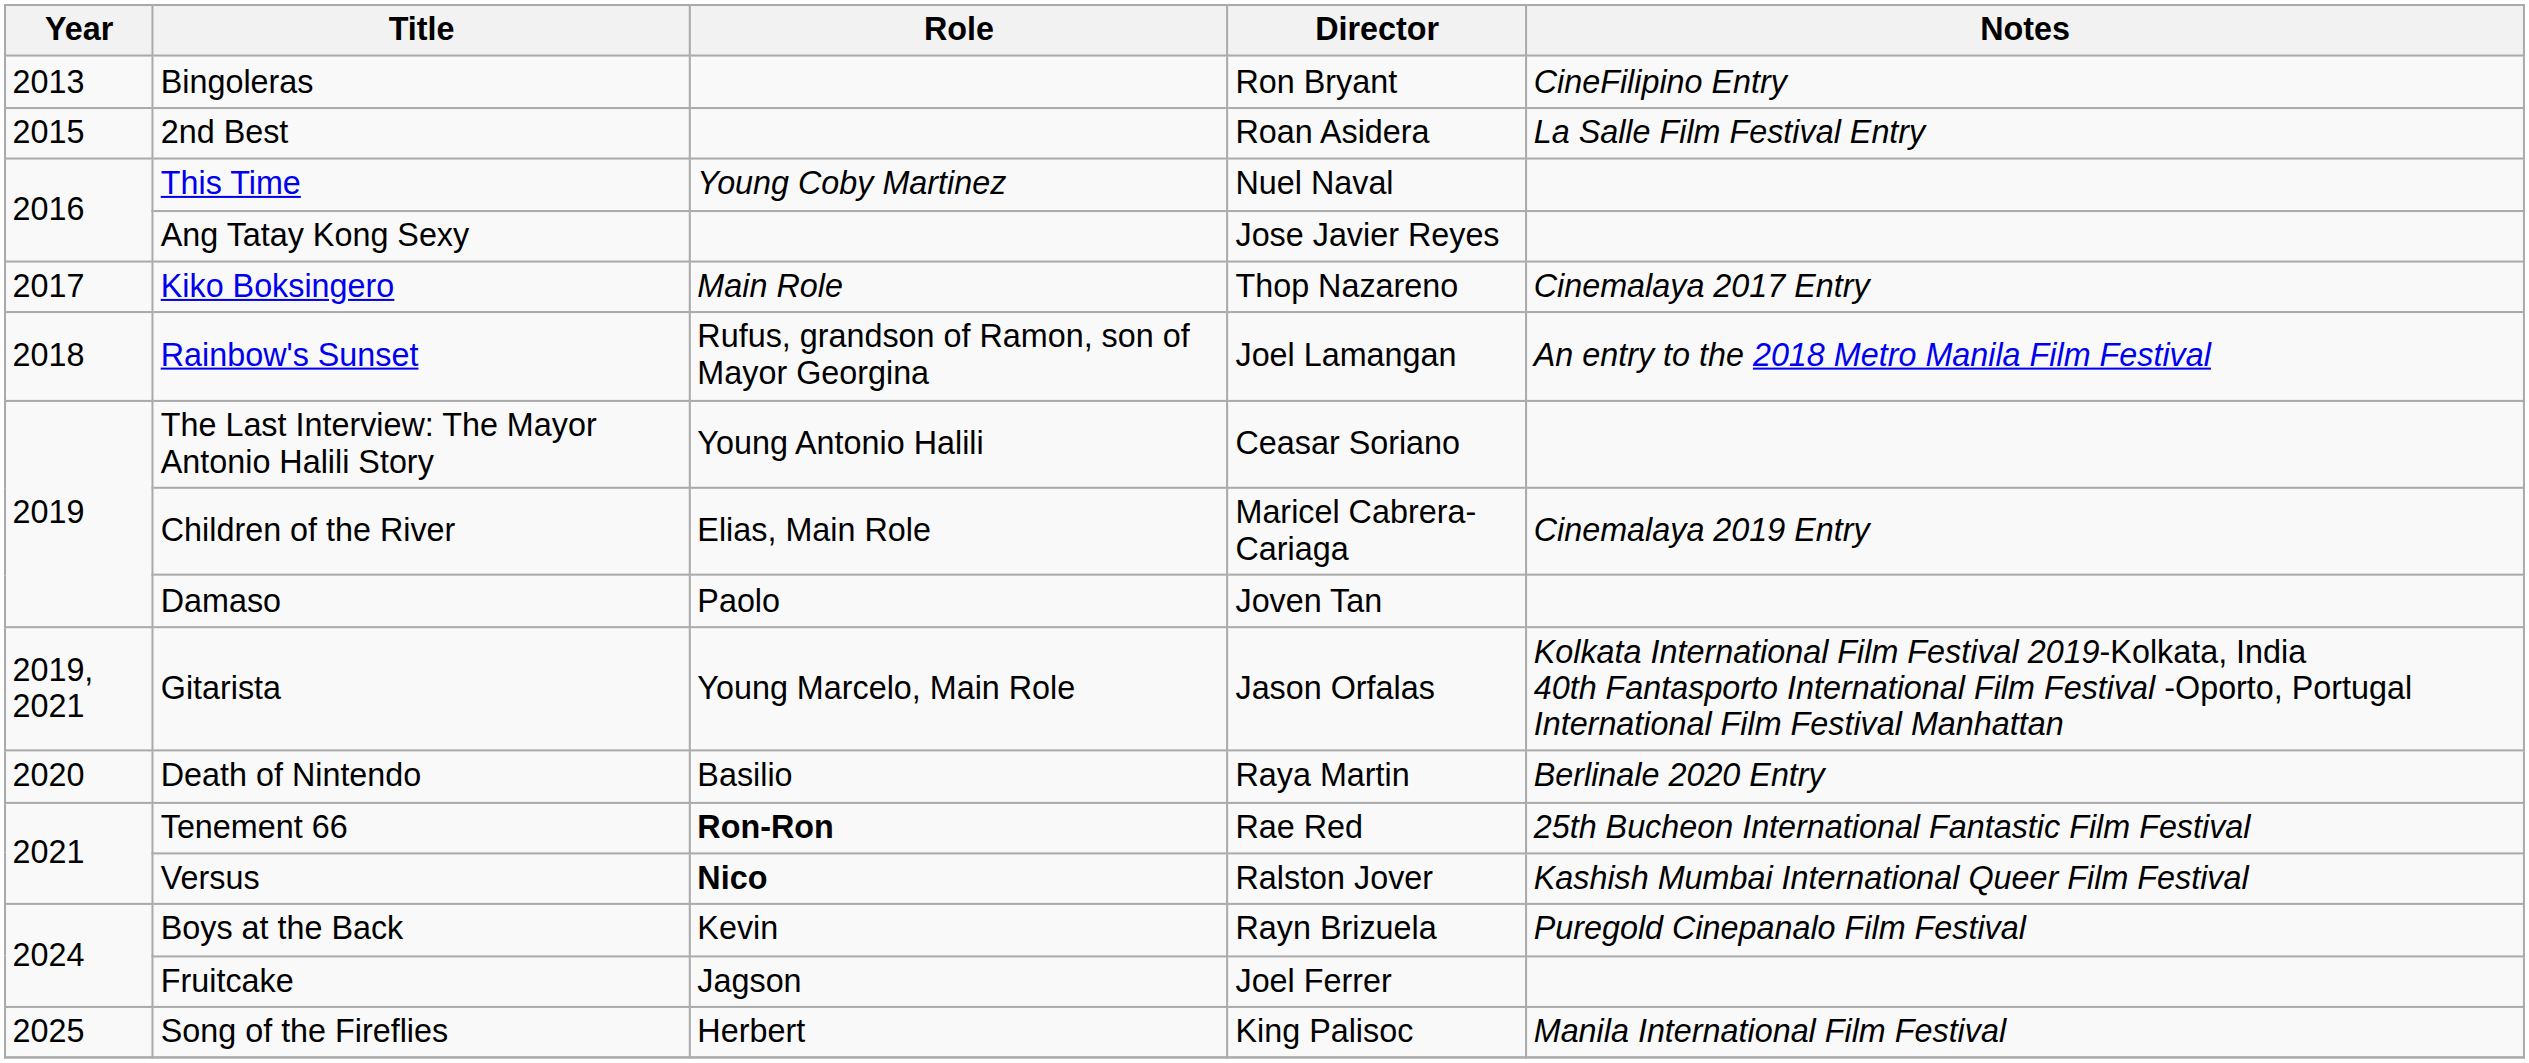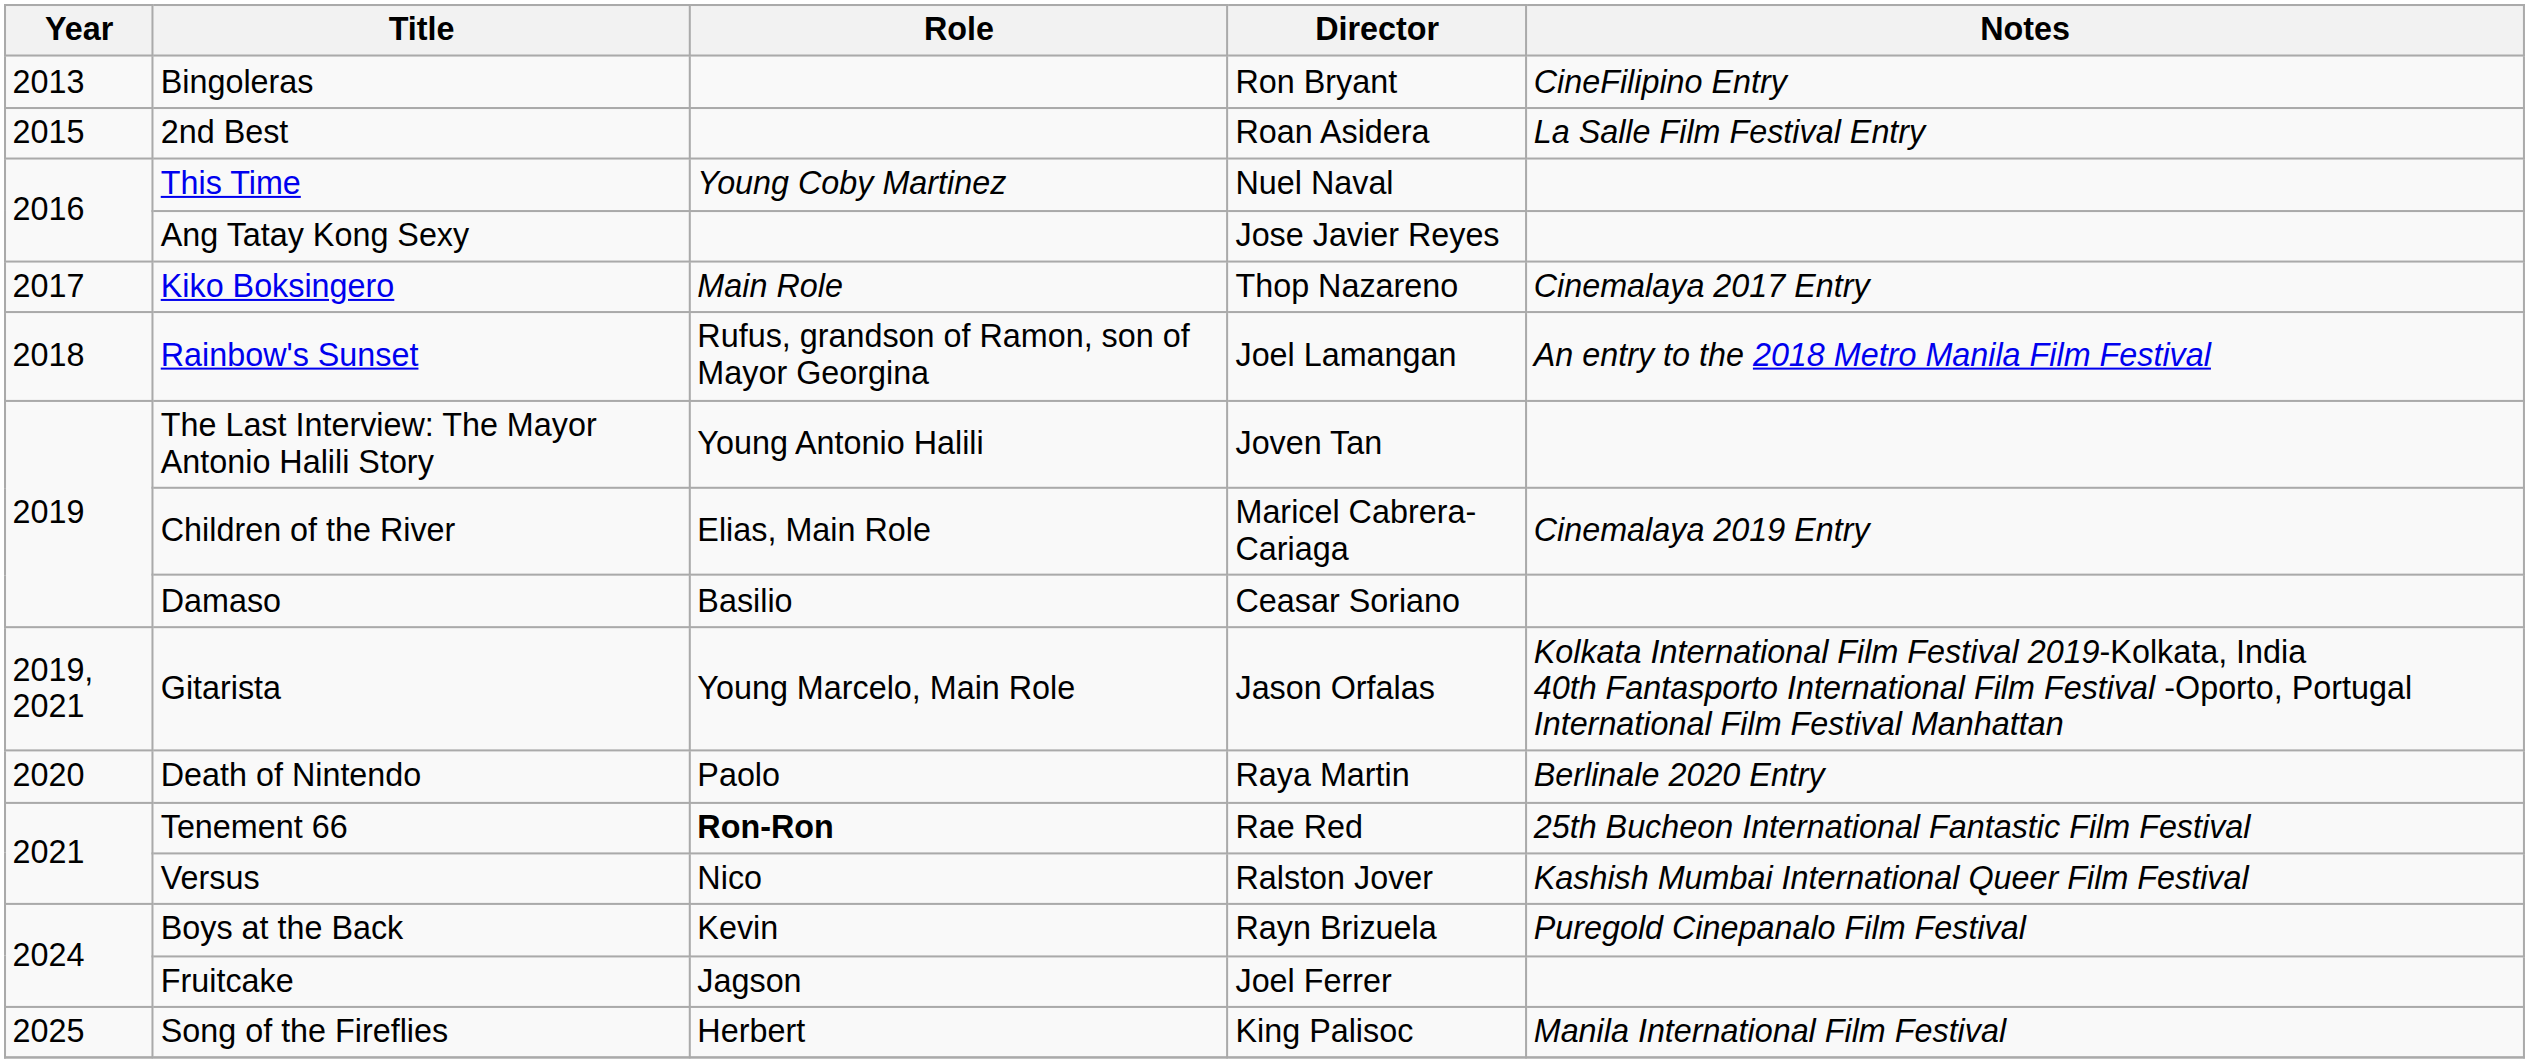(1348, 443) Ceasar Soriano -> (1309, 443) Joven Tan
(739, 600) Paolo -> (745, 600) Basilio
(1309, 600) Joven Tan -> (1348, 600) Ceasar Soriano
(745, 775) Basilio -> (739, 775) Paolo
(732, 878) bold -> (730, 878) normal
